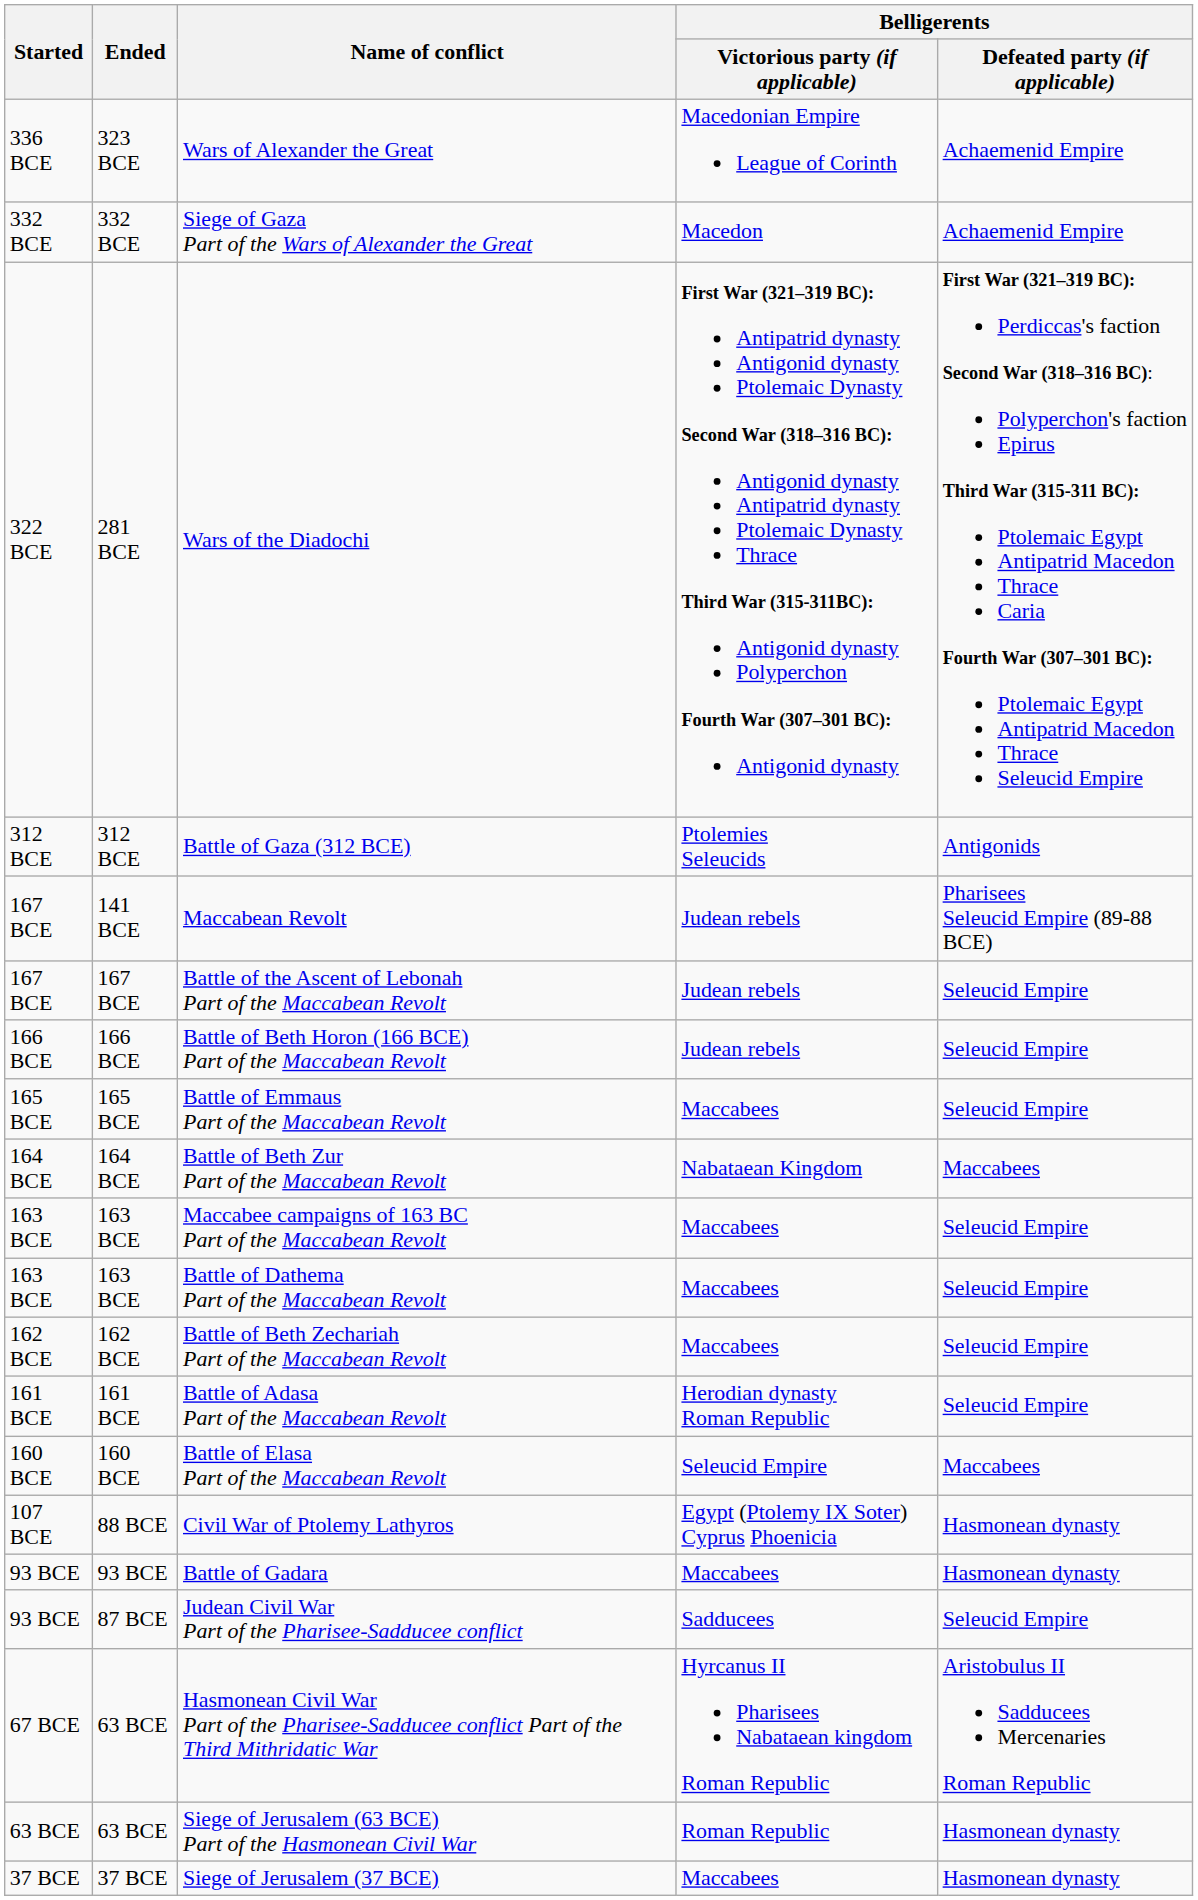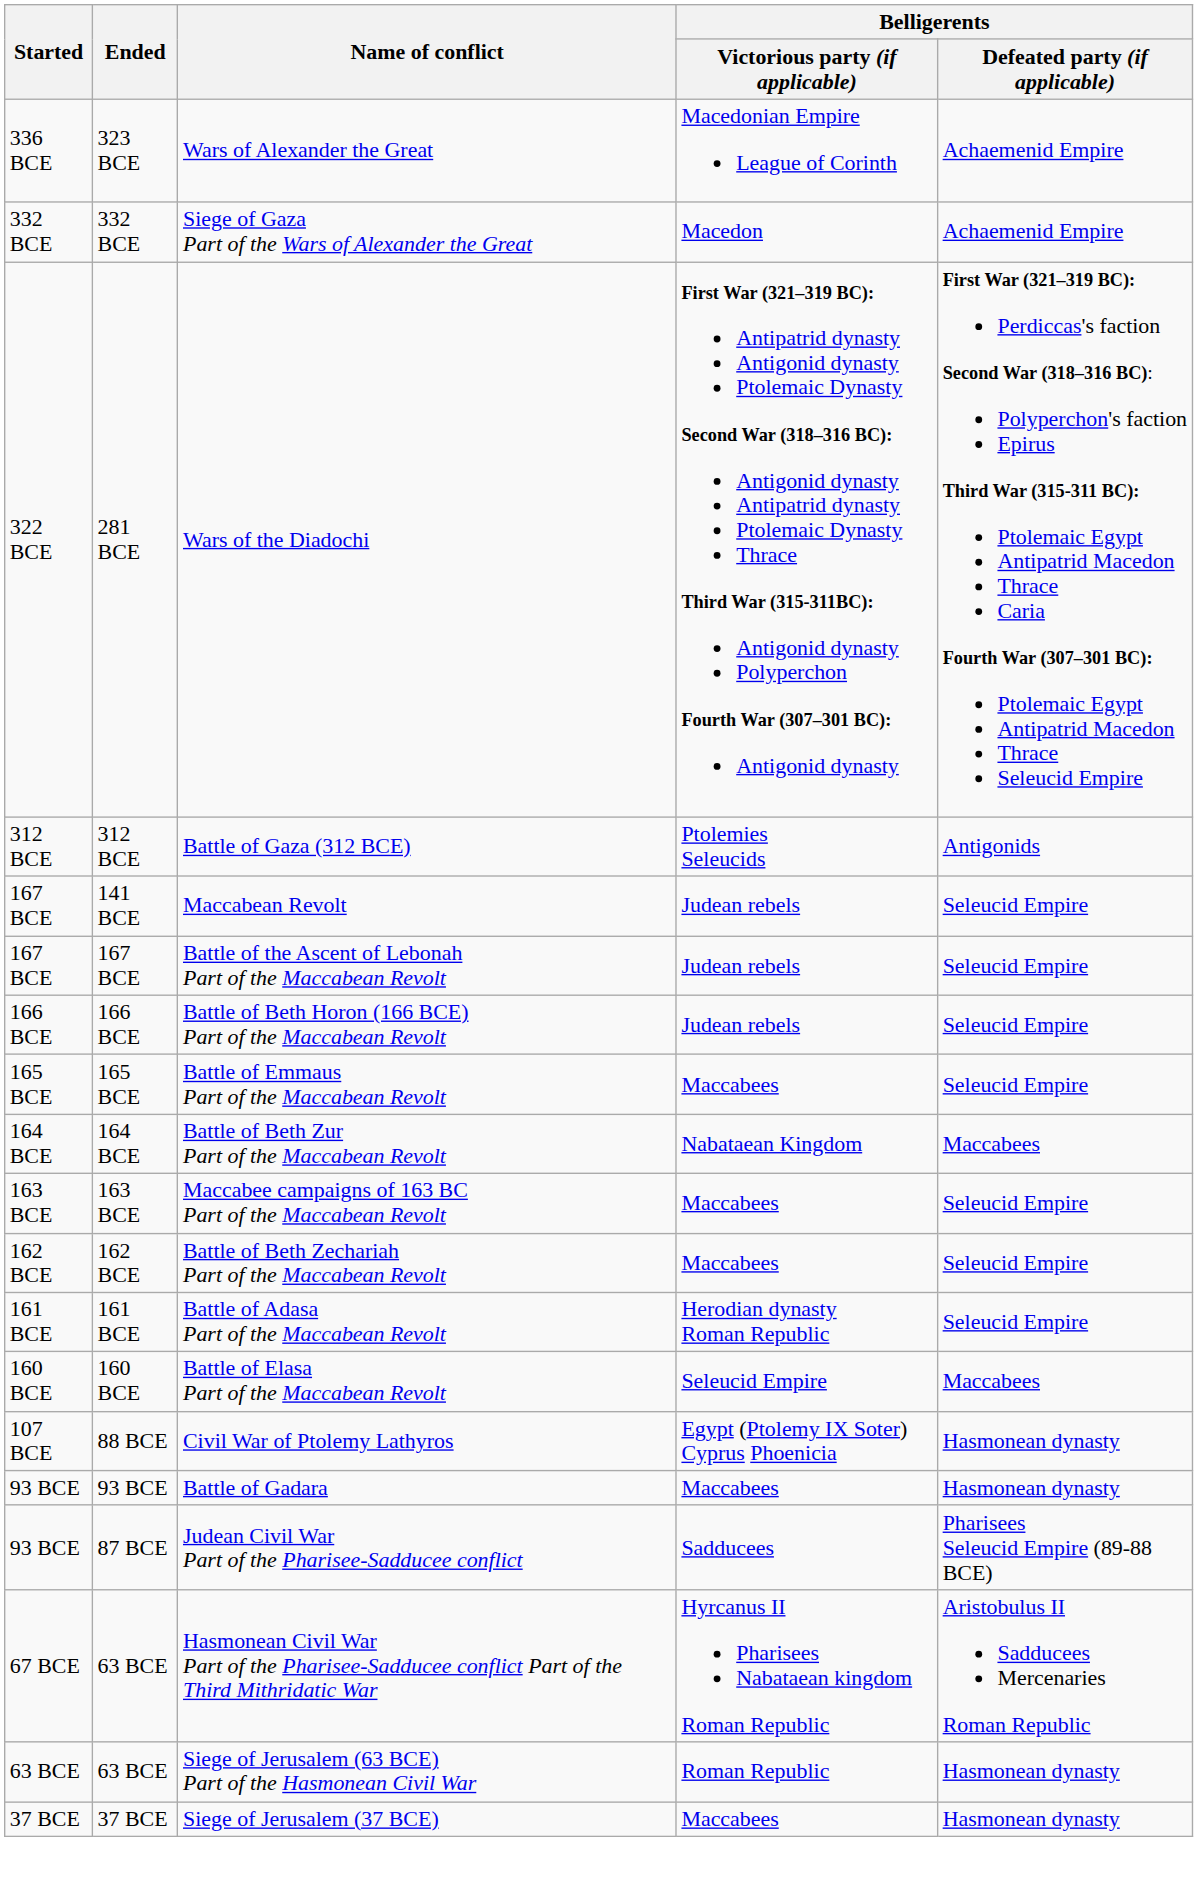(1047, 918) Pharisees Seleucid Empire (89-88 BCE) -> (1015, 905) Seleucid Empire
- row: (314, 1287)
(1015, 1618) Seleucid Empire -> (1047, 1547) Pharisees Seleucid Empire (89-88 BCE)
